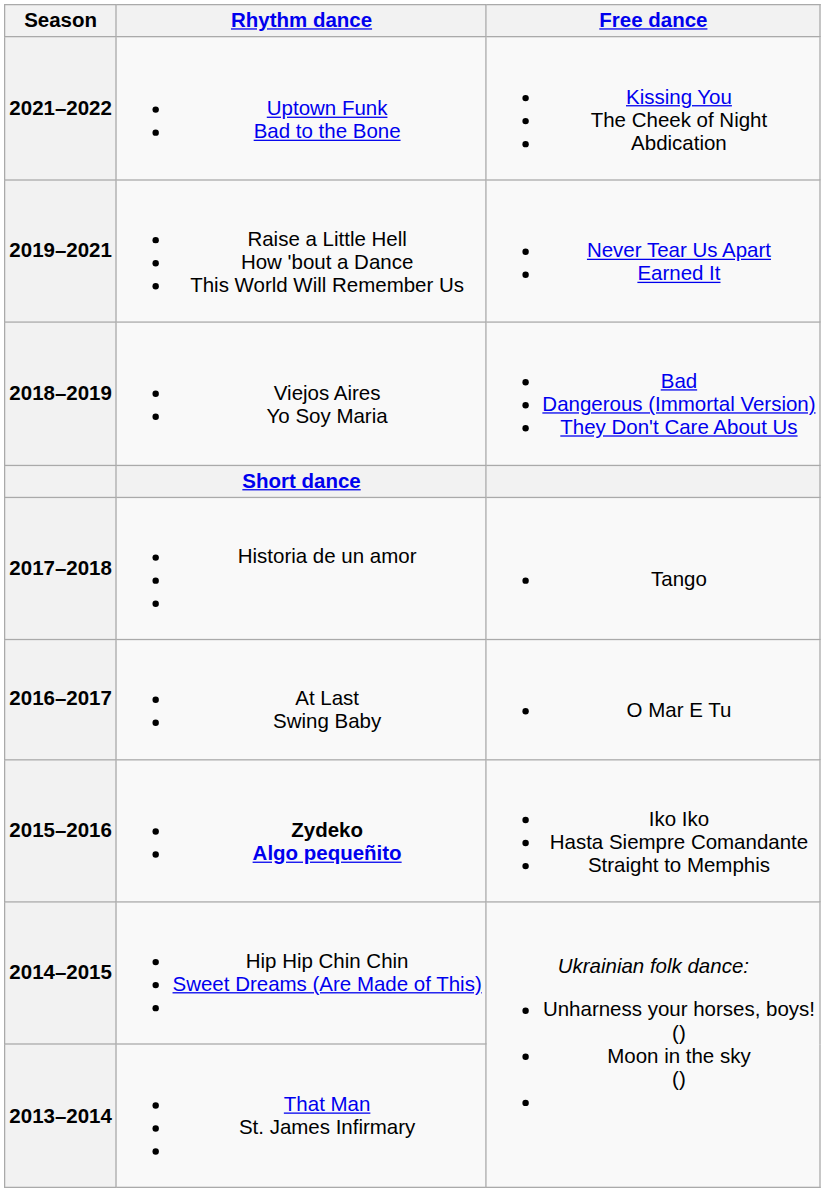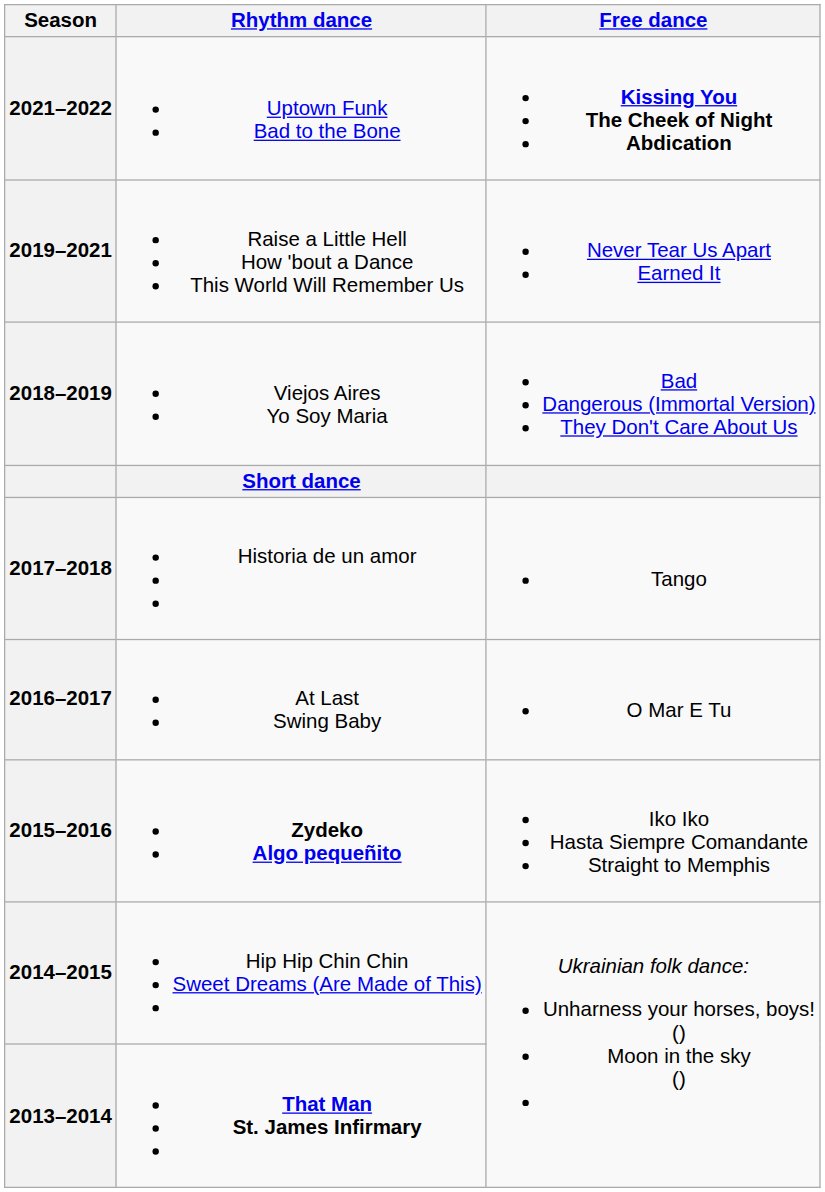(653, 120) normal -> (653, 120) bold
(302, 1127) normal -> (302, 1127) bold
